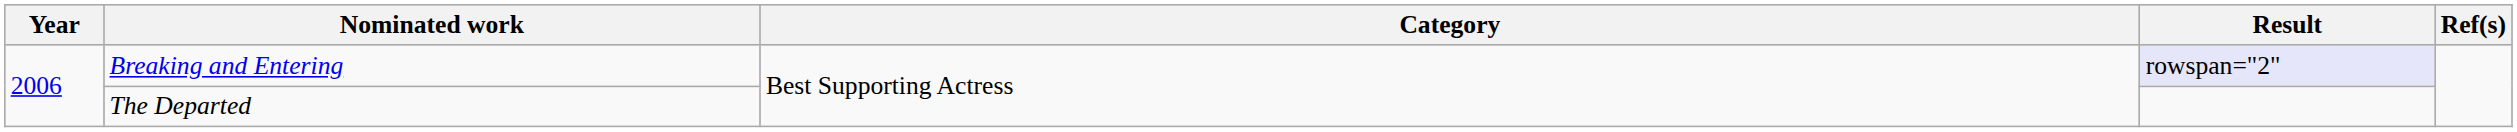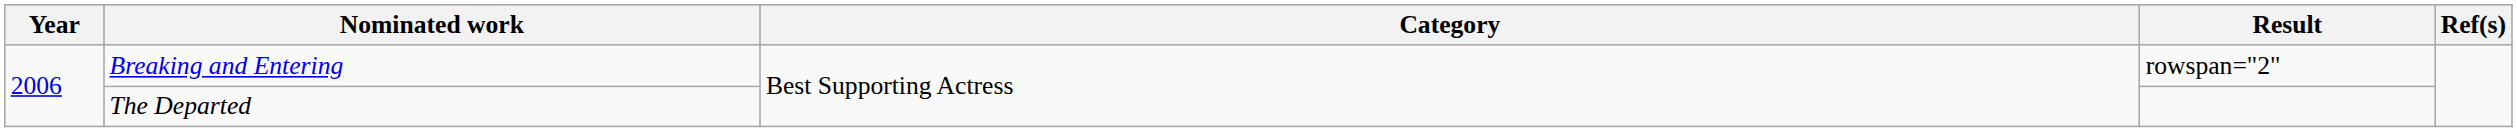(2213, 65) lavender background -> (2213, 65) no background
